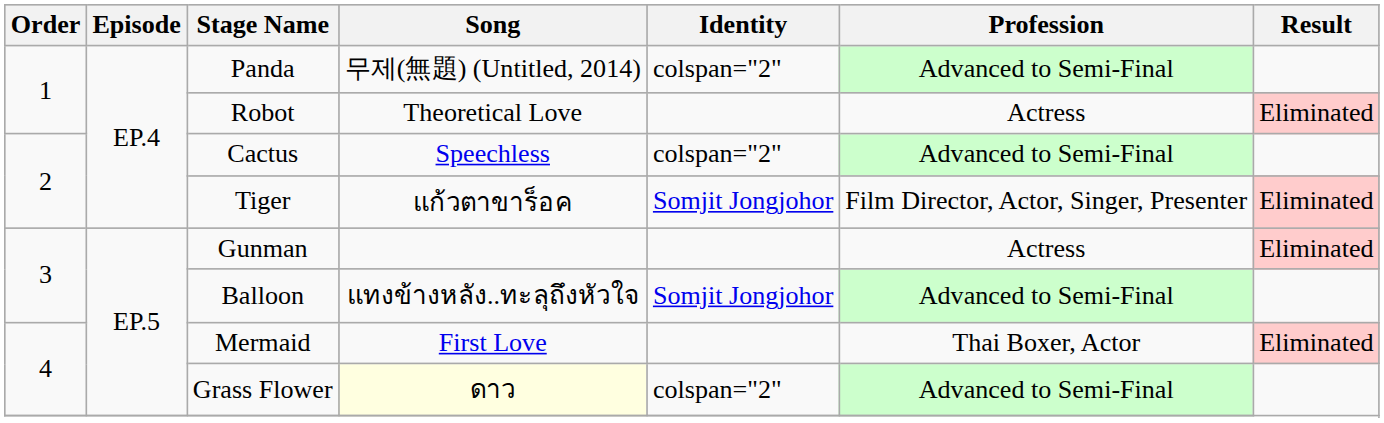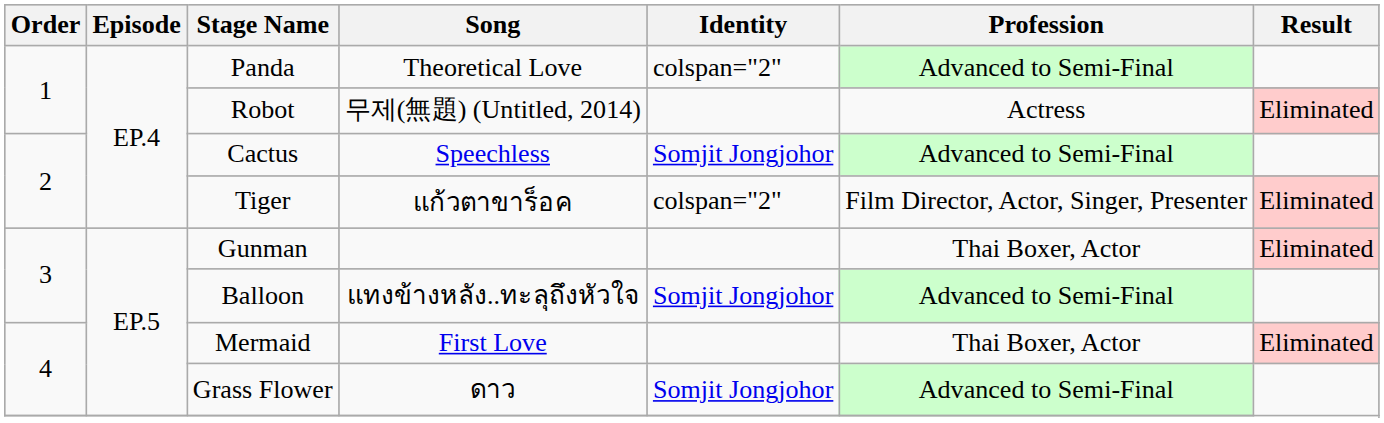(493, 68) 무제(無題) (Untitled, 2014) -> (493, 66) Theoretical Love
(493, 112) Theoretical Love -> (493, 109) 무제(無題) (Untitled, 2014)
(717, 154) colspan="2" -> (743, 154) Somjit Jongjohor
(743, 201) Somjit Jongjohor -> (717, 201) colspan="2"
(1046, 248) Actress -> (1046, 248) Thai Boxer, Actor
(493, 390) lightyellow background -> (493, 390) no background
(717, 389) colspan="2" -> (743, 389) Somjit Jongjohor
